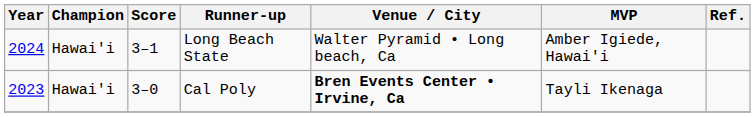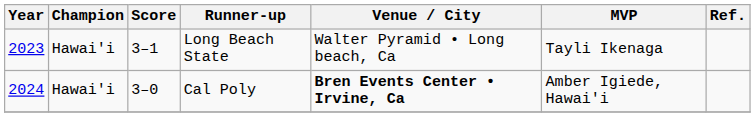(26, 50) 2024 -> (26, 50) 2023
(604, 50) Amber Igiede, Hawai'i -> (604, 50) Tayli Ikenaga
(26, 91) 2023 -> (26, 91) 2024
(604, 91) Tayli Ikenaga -> (604, 91) Amber Igiede, Hawai'i
